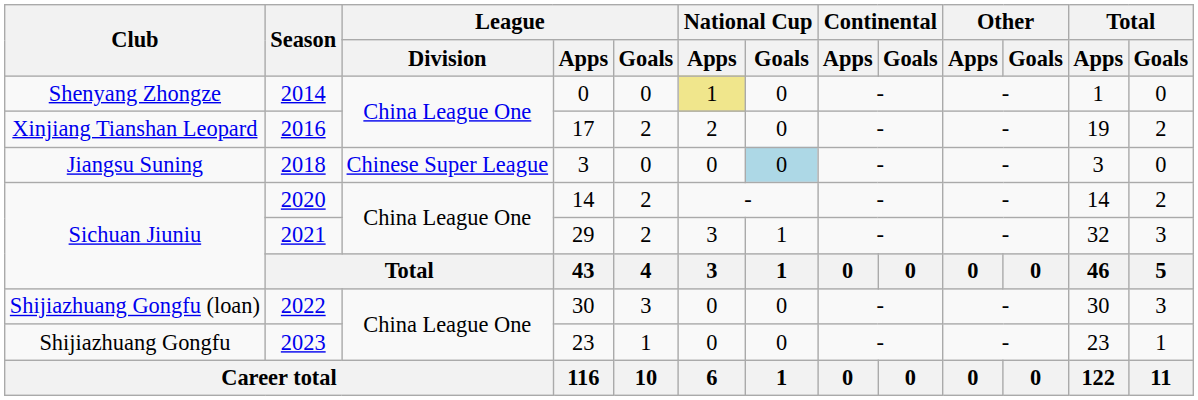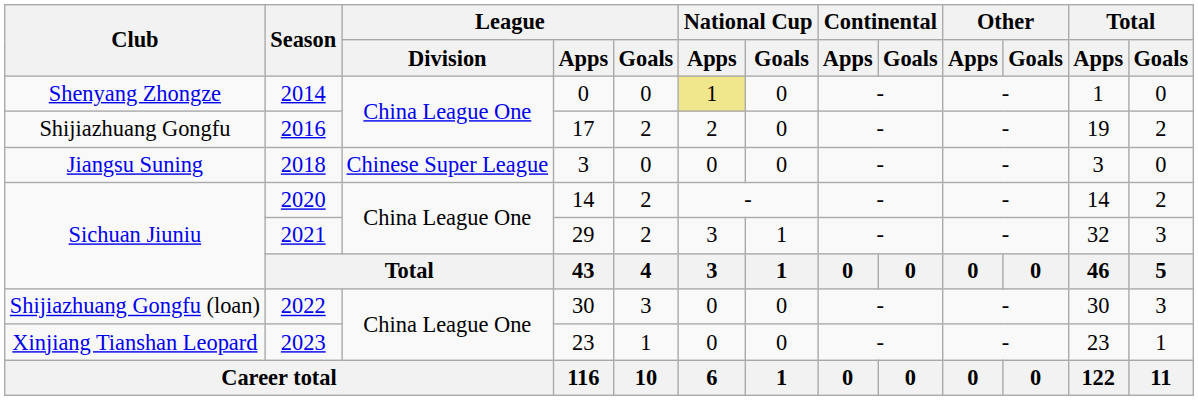(135, 128) Xinjiang Tianshan Leopard -> (135, 128) Shijiazhuang Gongfu
(781, 164) lightblue background -> (781, 164) no background
(135, 341) Shijiazhuang Gongfu -> (135, 341) Xinjiang Tianshan Leopard
